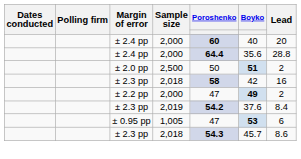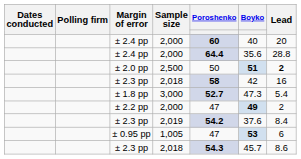(281, 68) normal -> (281, 68) bold
+ row: (132, 94)
